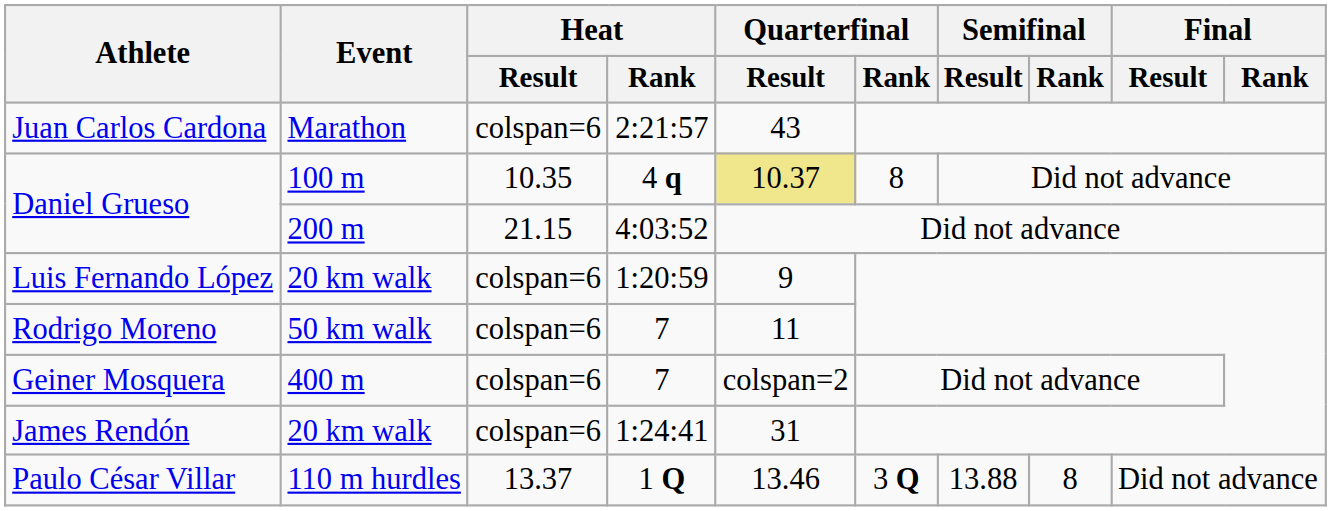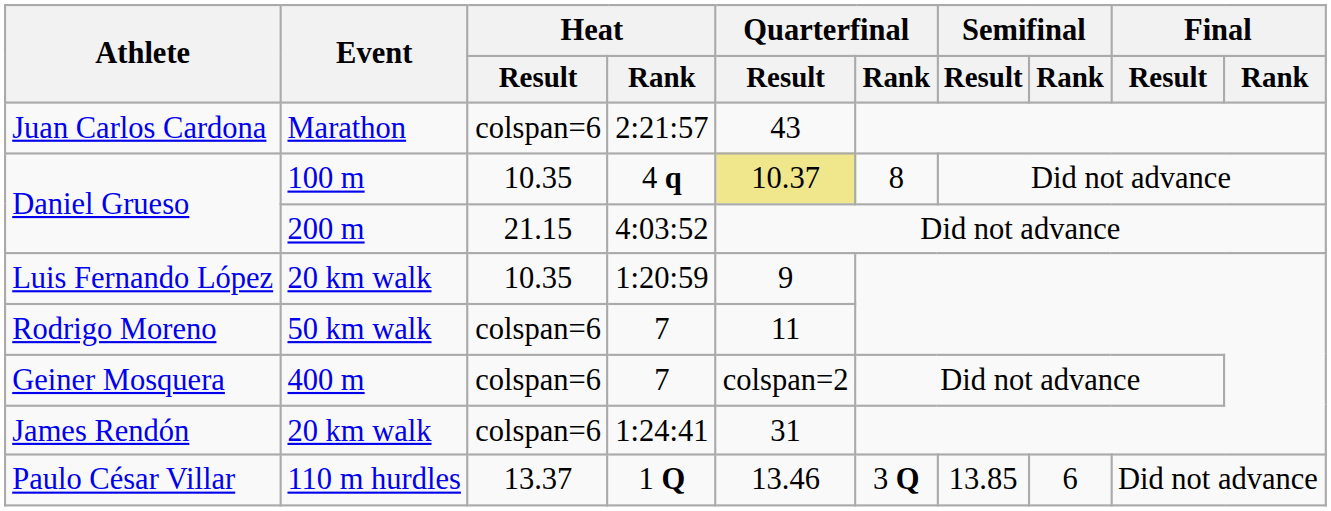(538, 279) colspan=6 -> (538, 279) 10.35
(983, 480) 13.88 -> (983, 480) 13.85
(1070, 480) 8 -> (1070, 480) 6
